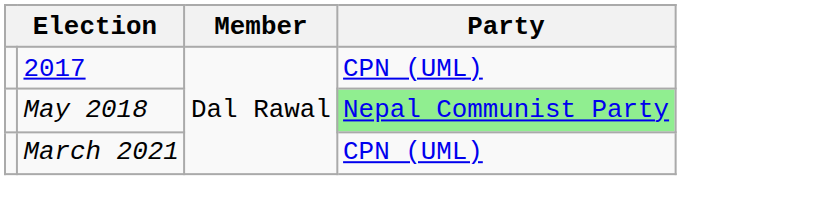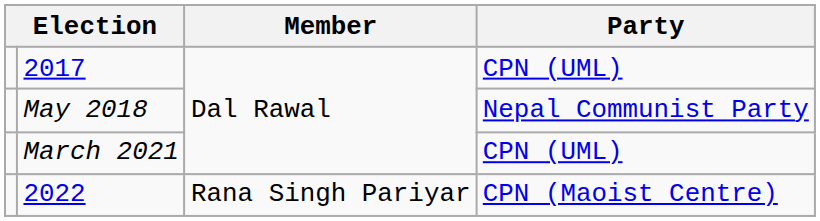(506, 110) lightgreen background -> (646, 110) no background
+ row: (55, 195)
